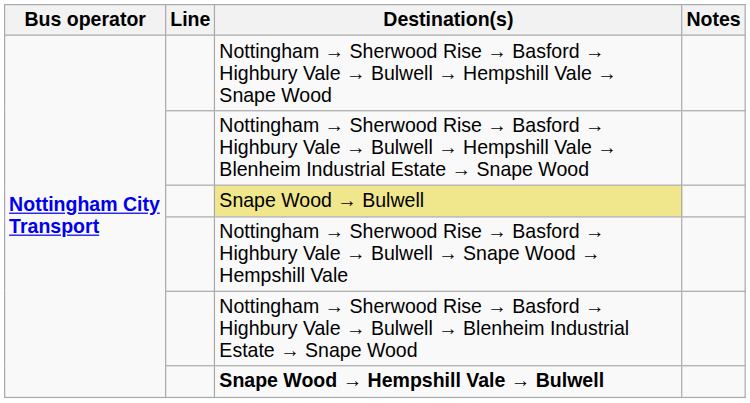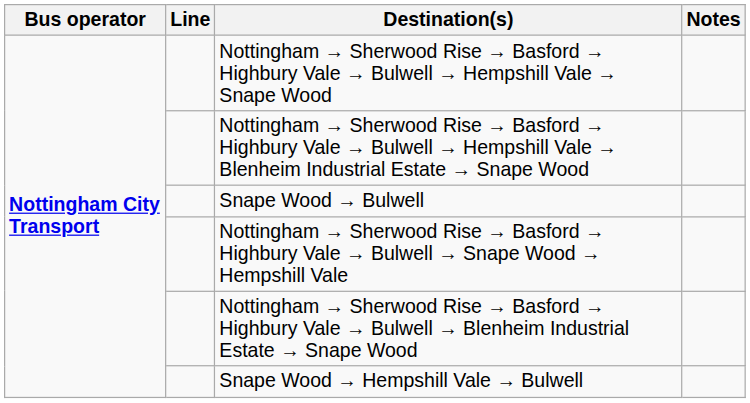(322, 200) khaki background -> (322, 200) no background
(412, 381) bold -> (401, 381) normal
